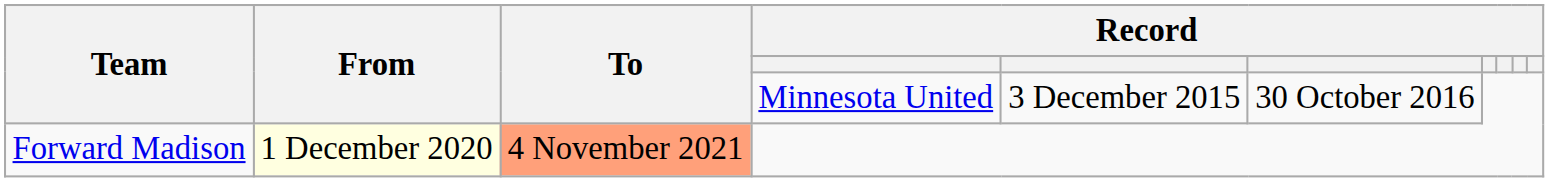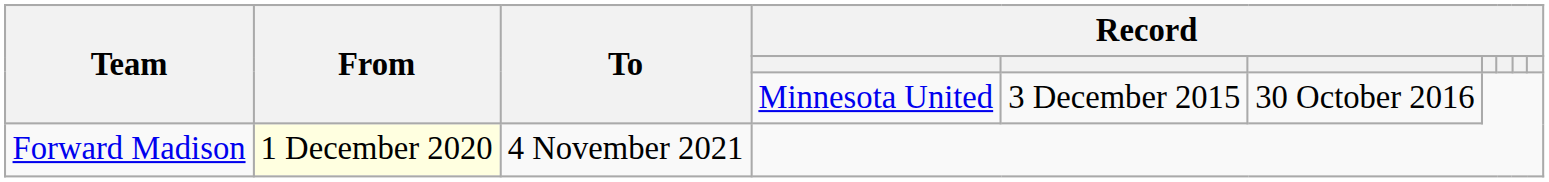(625, 148) lightsalmon background -> (625, 148) no background
